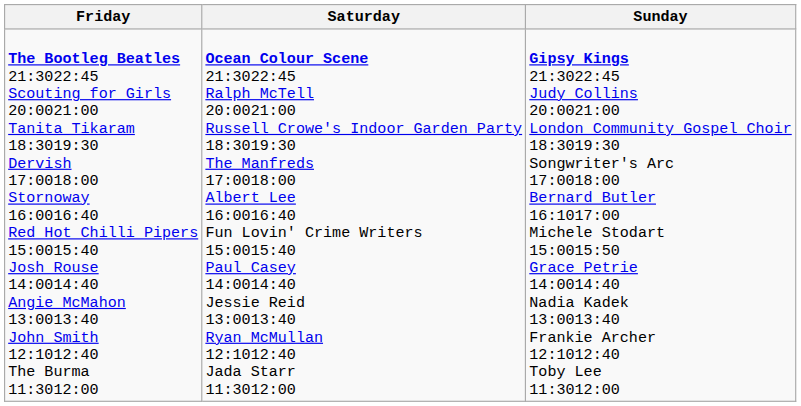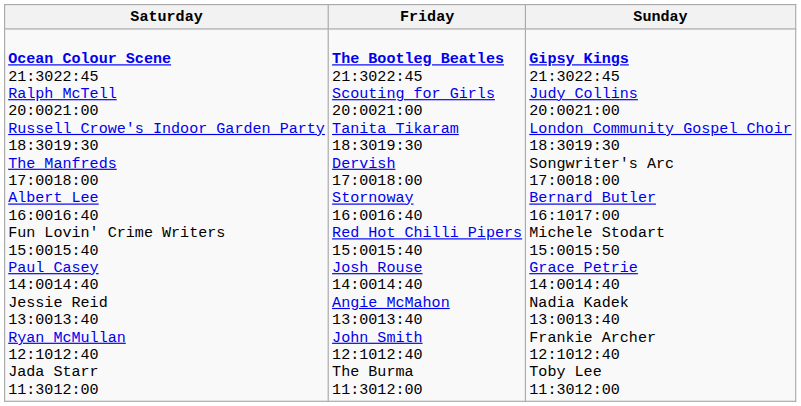columns swapped: (103, 17) <-> (364, 17)
